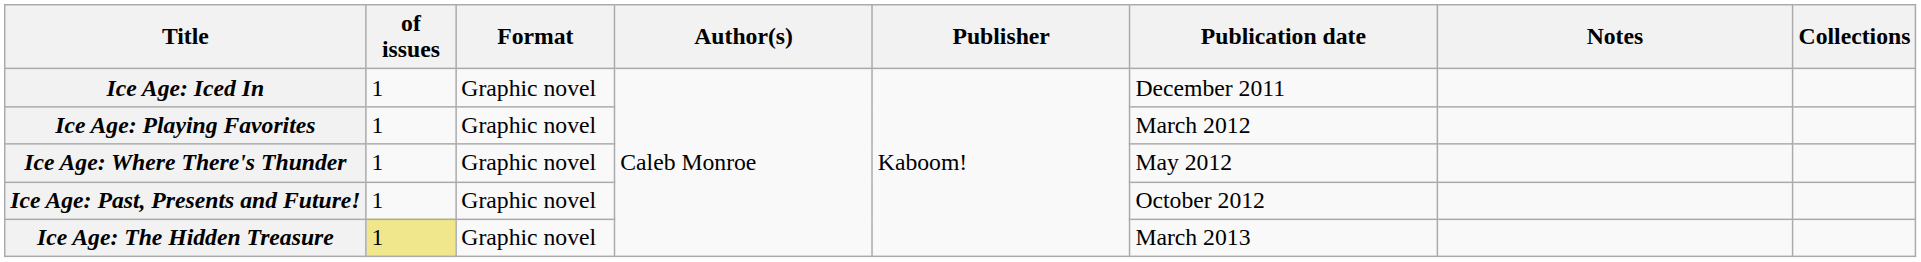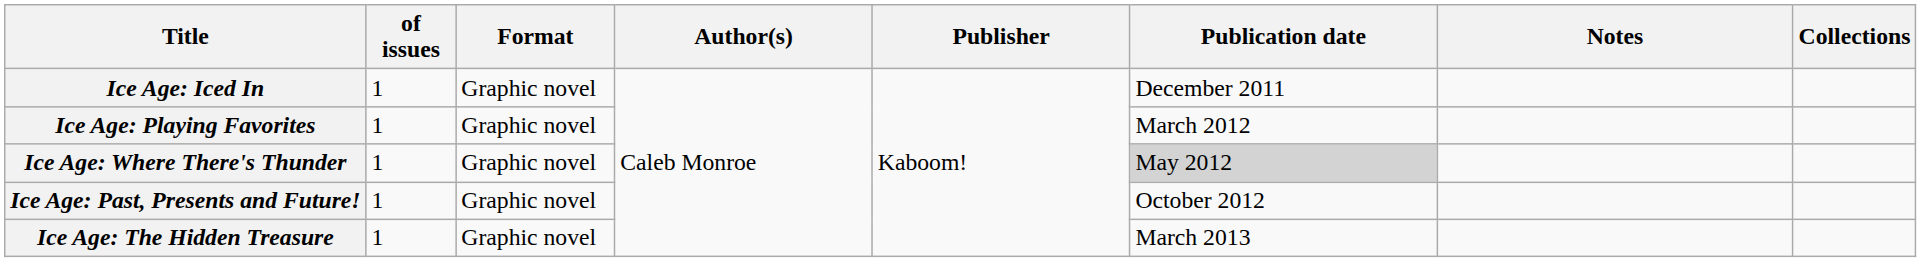(1184, 162) no background -> (1184, 162) lightgrey background
(377, 237) khaki background -> (377, 237) no background
